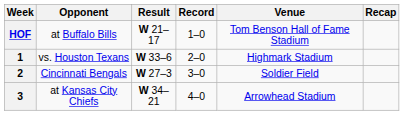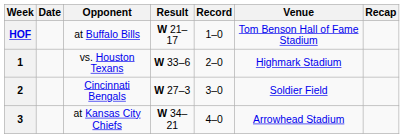+ column: (50, 12)
